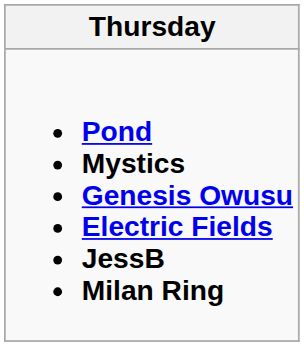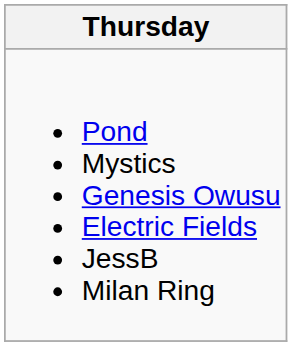(152, 211) bold -> (146, 211) normal
